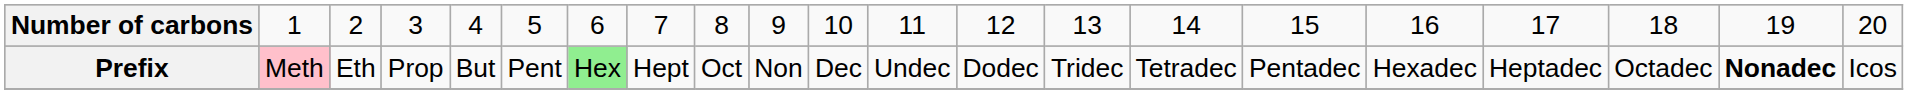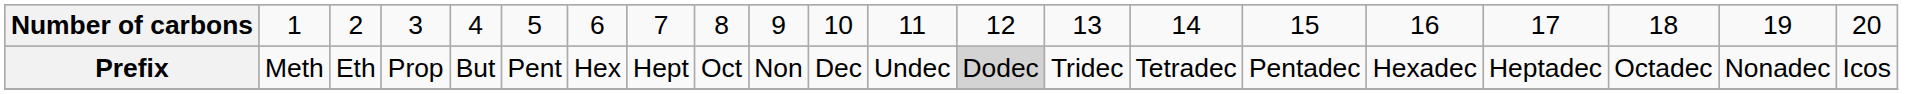(294, 67) pink background -> (294, 67) no background
(597, 67) lightgreen background -> (597, 67) no background
(1001, 67) no background -> (1001, 67) lightgrey background
(1780, 67) bold -> (1778, 67) normal
